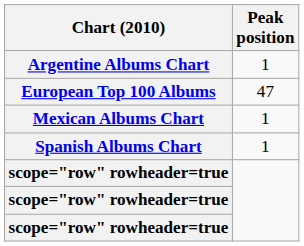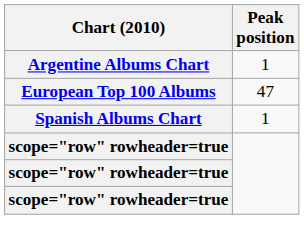- row: (118, 118)
